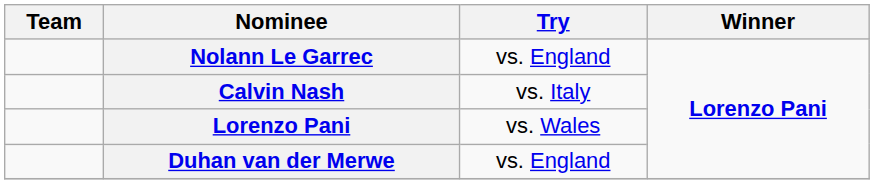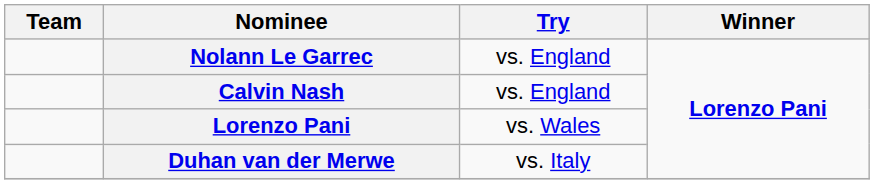(553, 91) vs. Italy -> (553, 91) vs. England
(553, 160) vs. England -> (553, 160) vs. Italy
